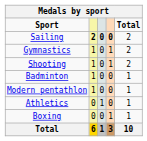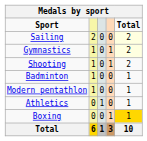(93, 38) bold -> (93, 38) normal
(102, 38) bold -> (102, 38) normal
(111, 38) bold -> (111, 38) normal
(129, 38) no background -> (129, 38) lightyellow background
(129, 51) no background -> (129, 51) lightyellow background
(129, 116) no background -> (129, 116) gold background
